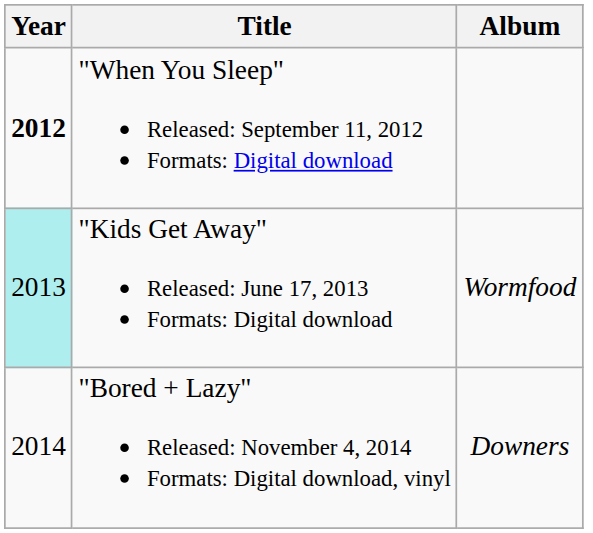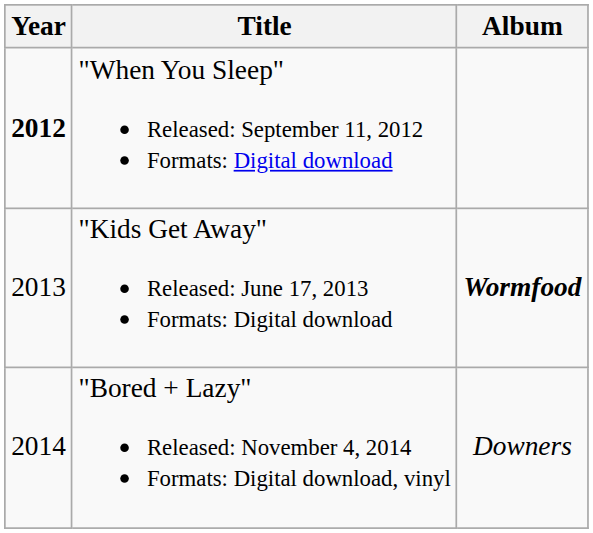(39, 287) paleturquoise background -> (39, 287) no background
(520, 287) normal -> (522, 287) bold
